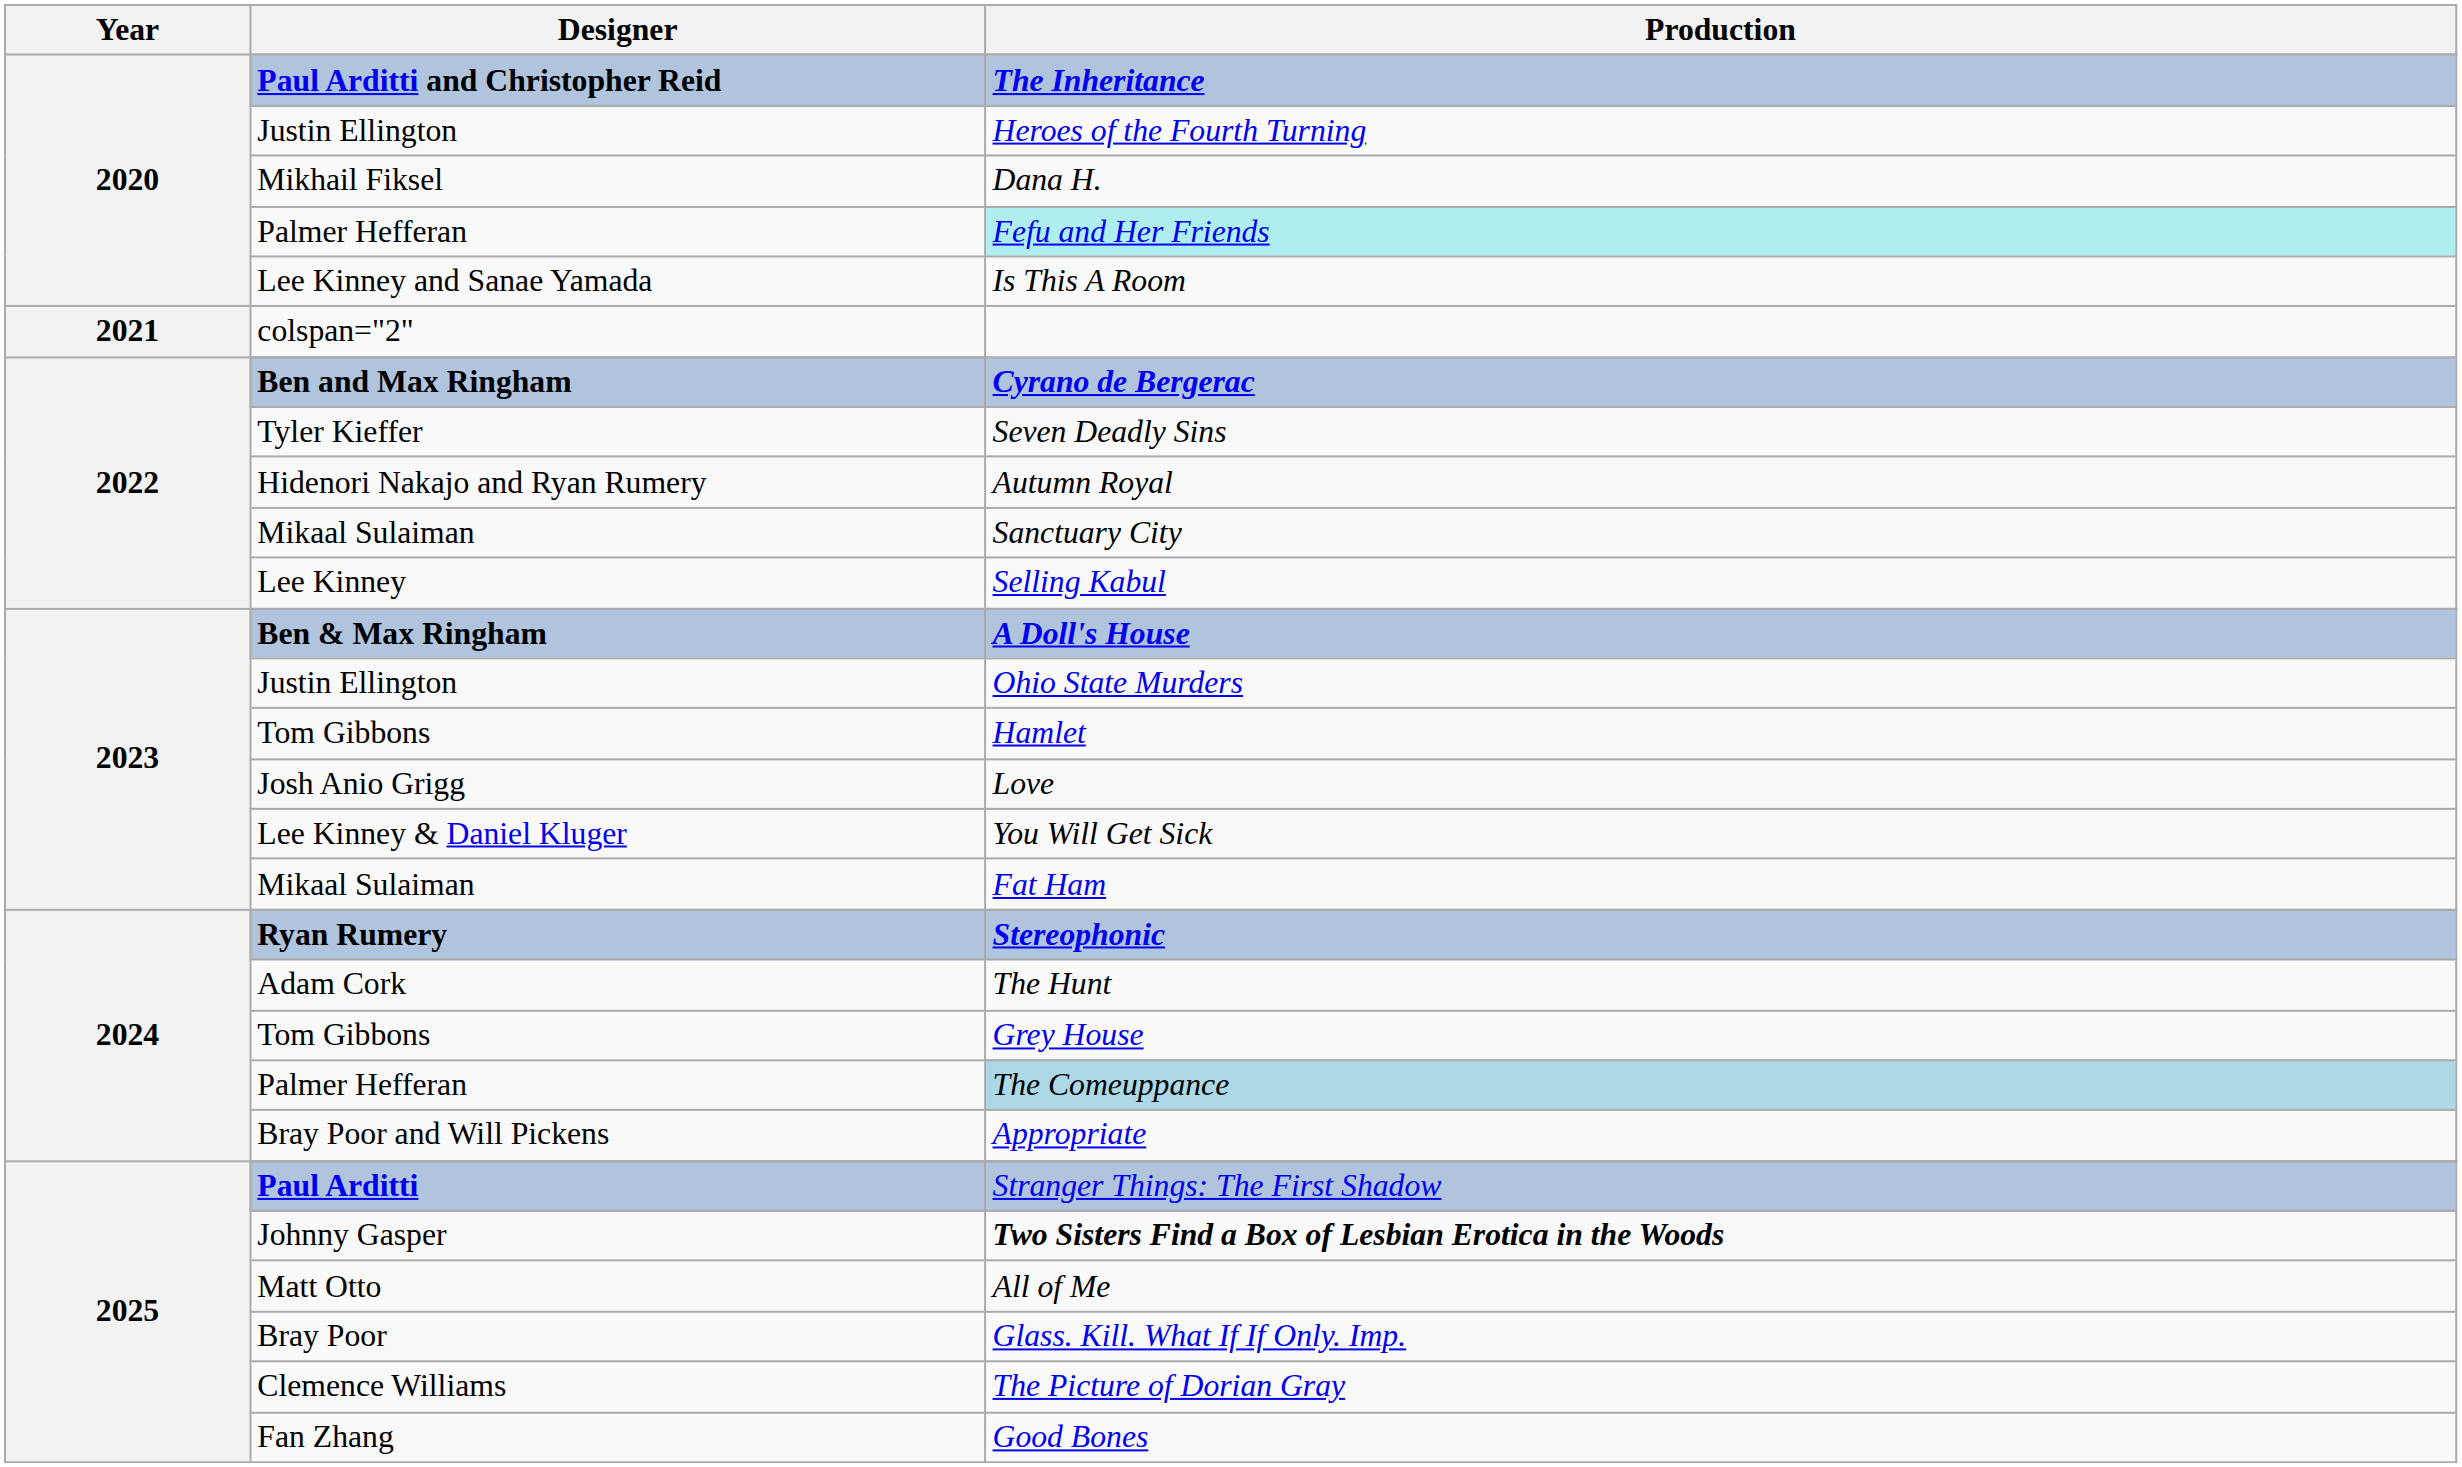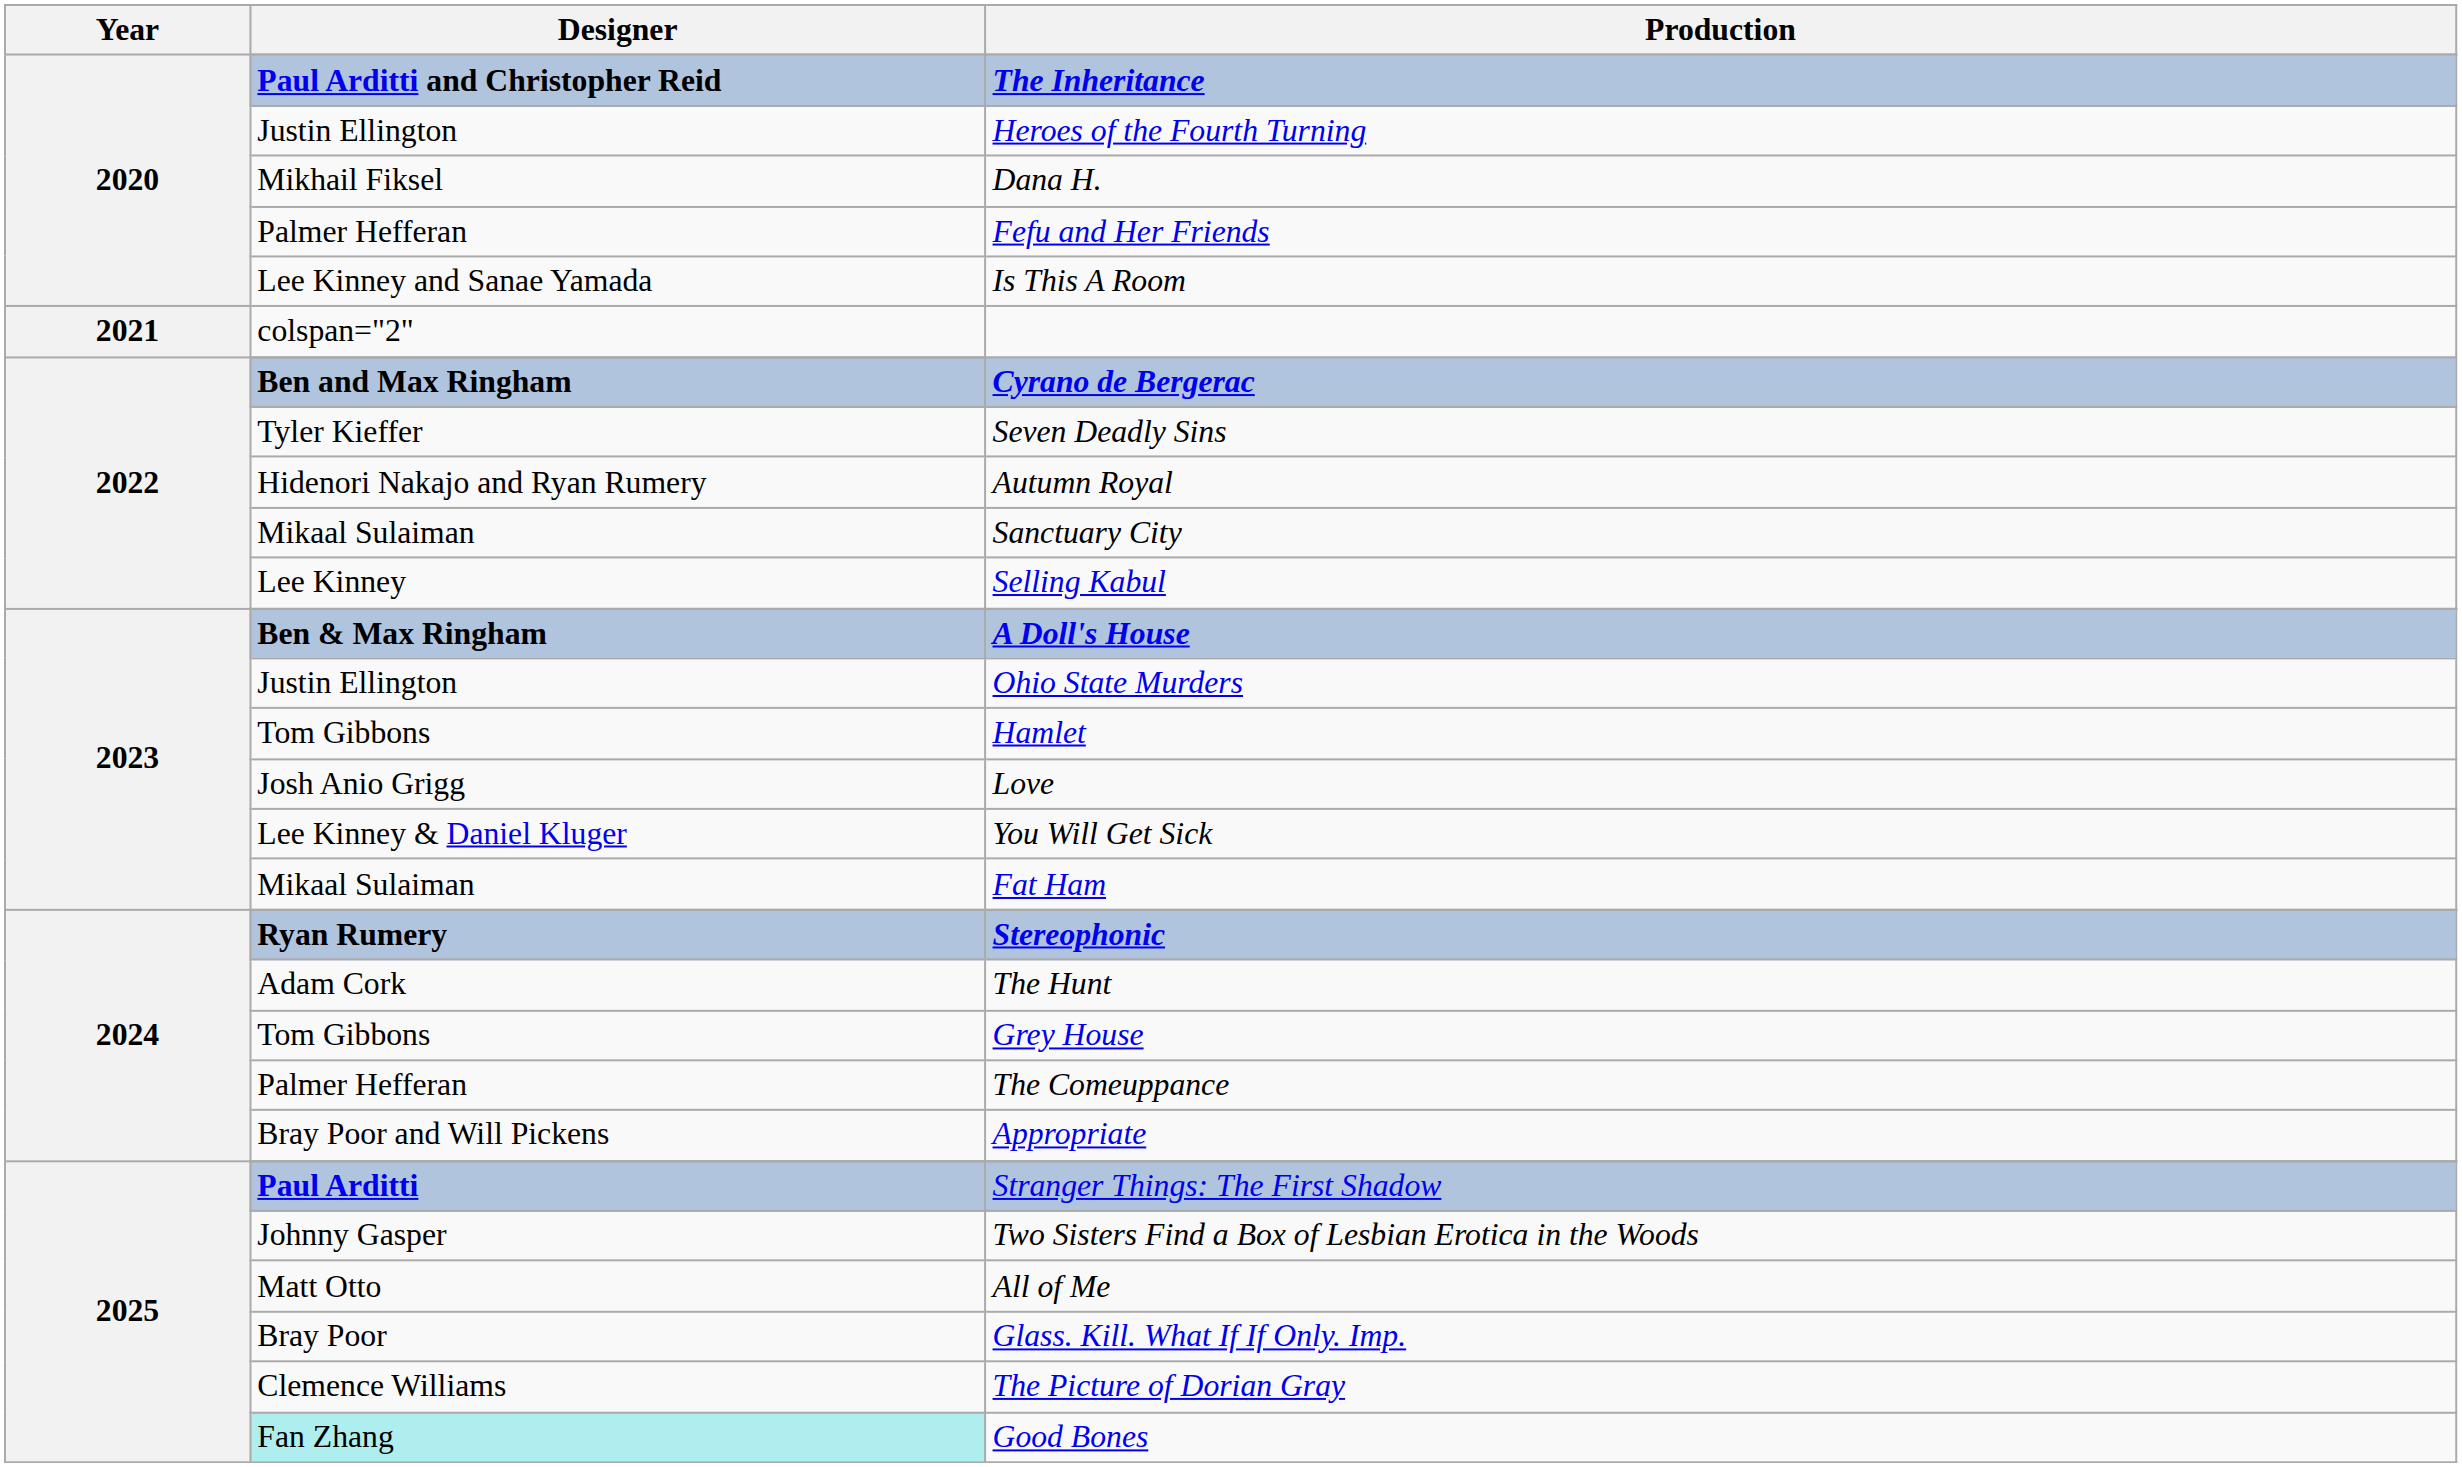(1131, 230) paleturquoise background -> (1131, 230) no background
(1111, 1084) lightblue background -> (1111, 1084) no background
(1358, 1235) bold -> (1346, 1235) normal
(326, 1436) no background -> (326, 1436) paleturquoise background
